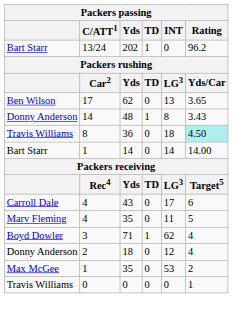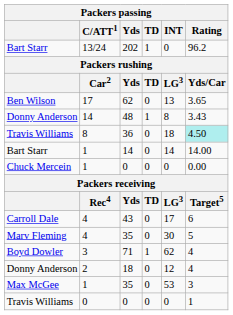+ row: (39, 166)
(169, 219) 11 -> (169, 235) 30
(191, 268) 2 -> (191, 285) 3
